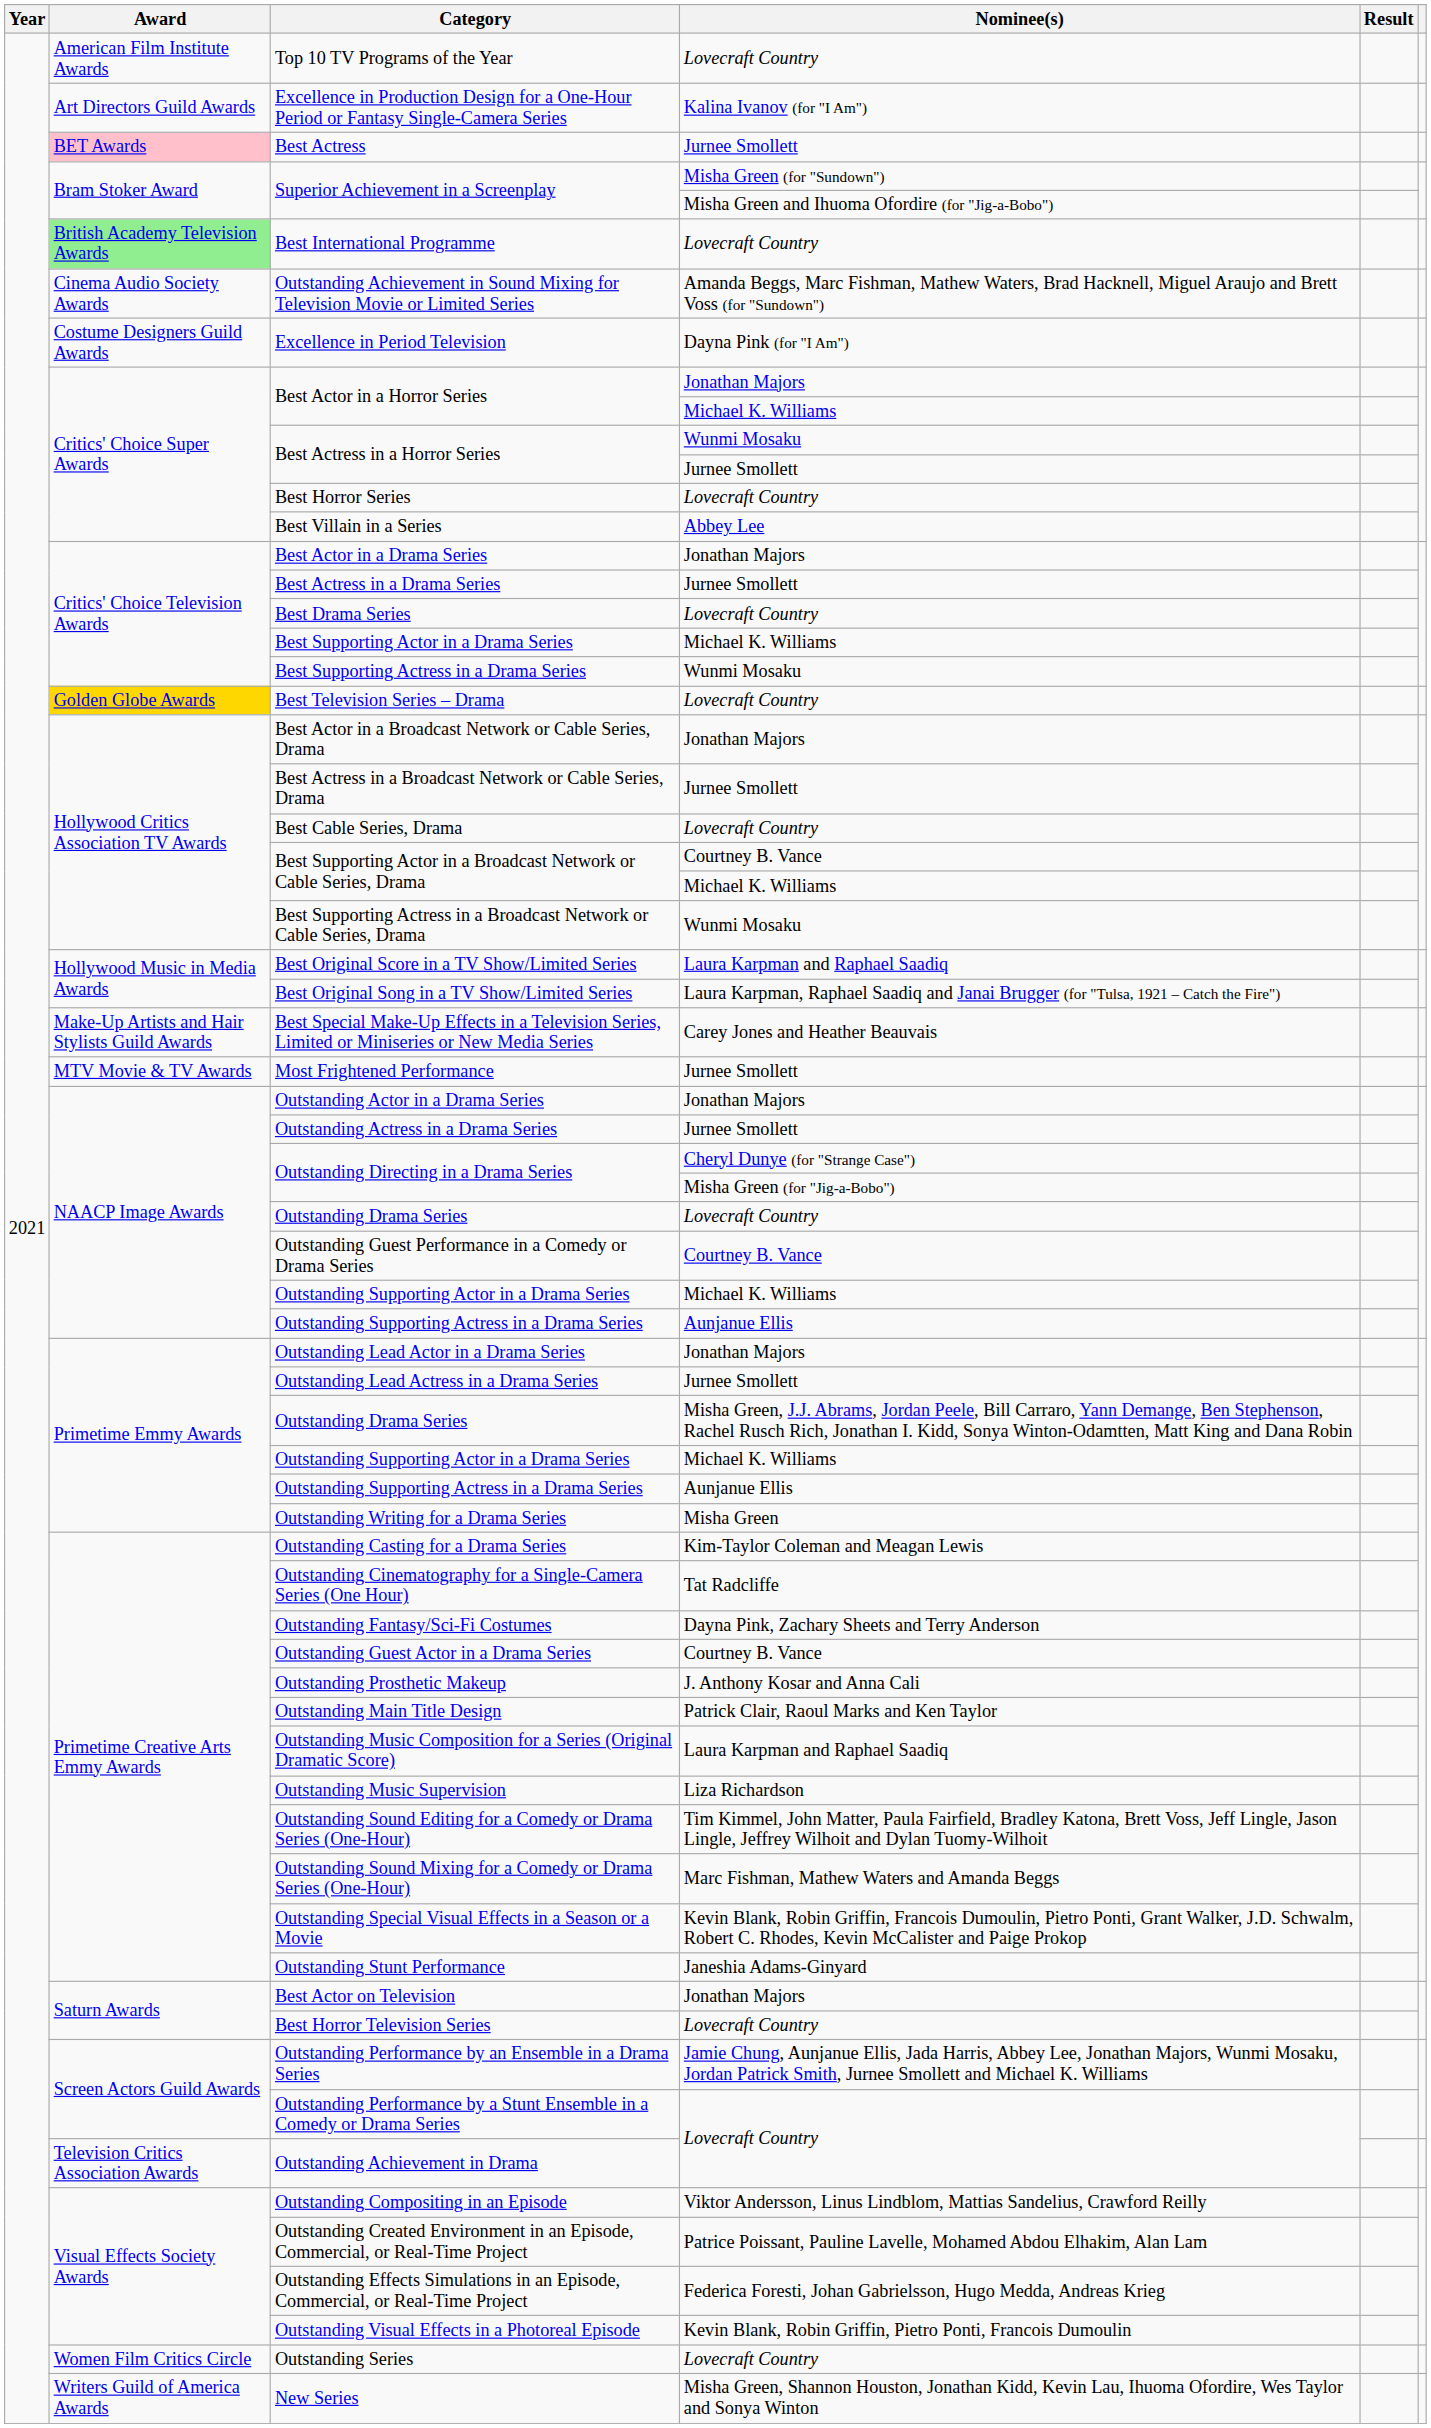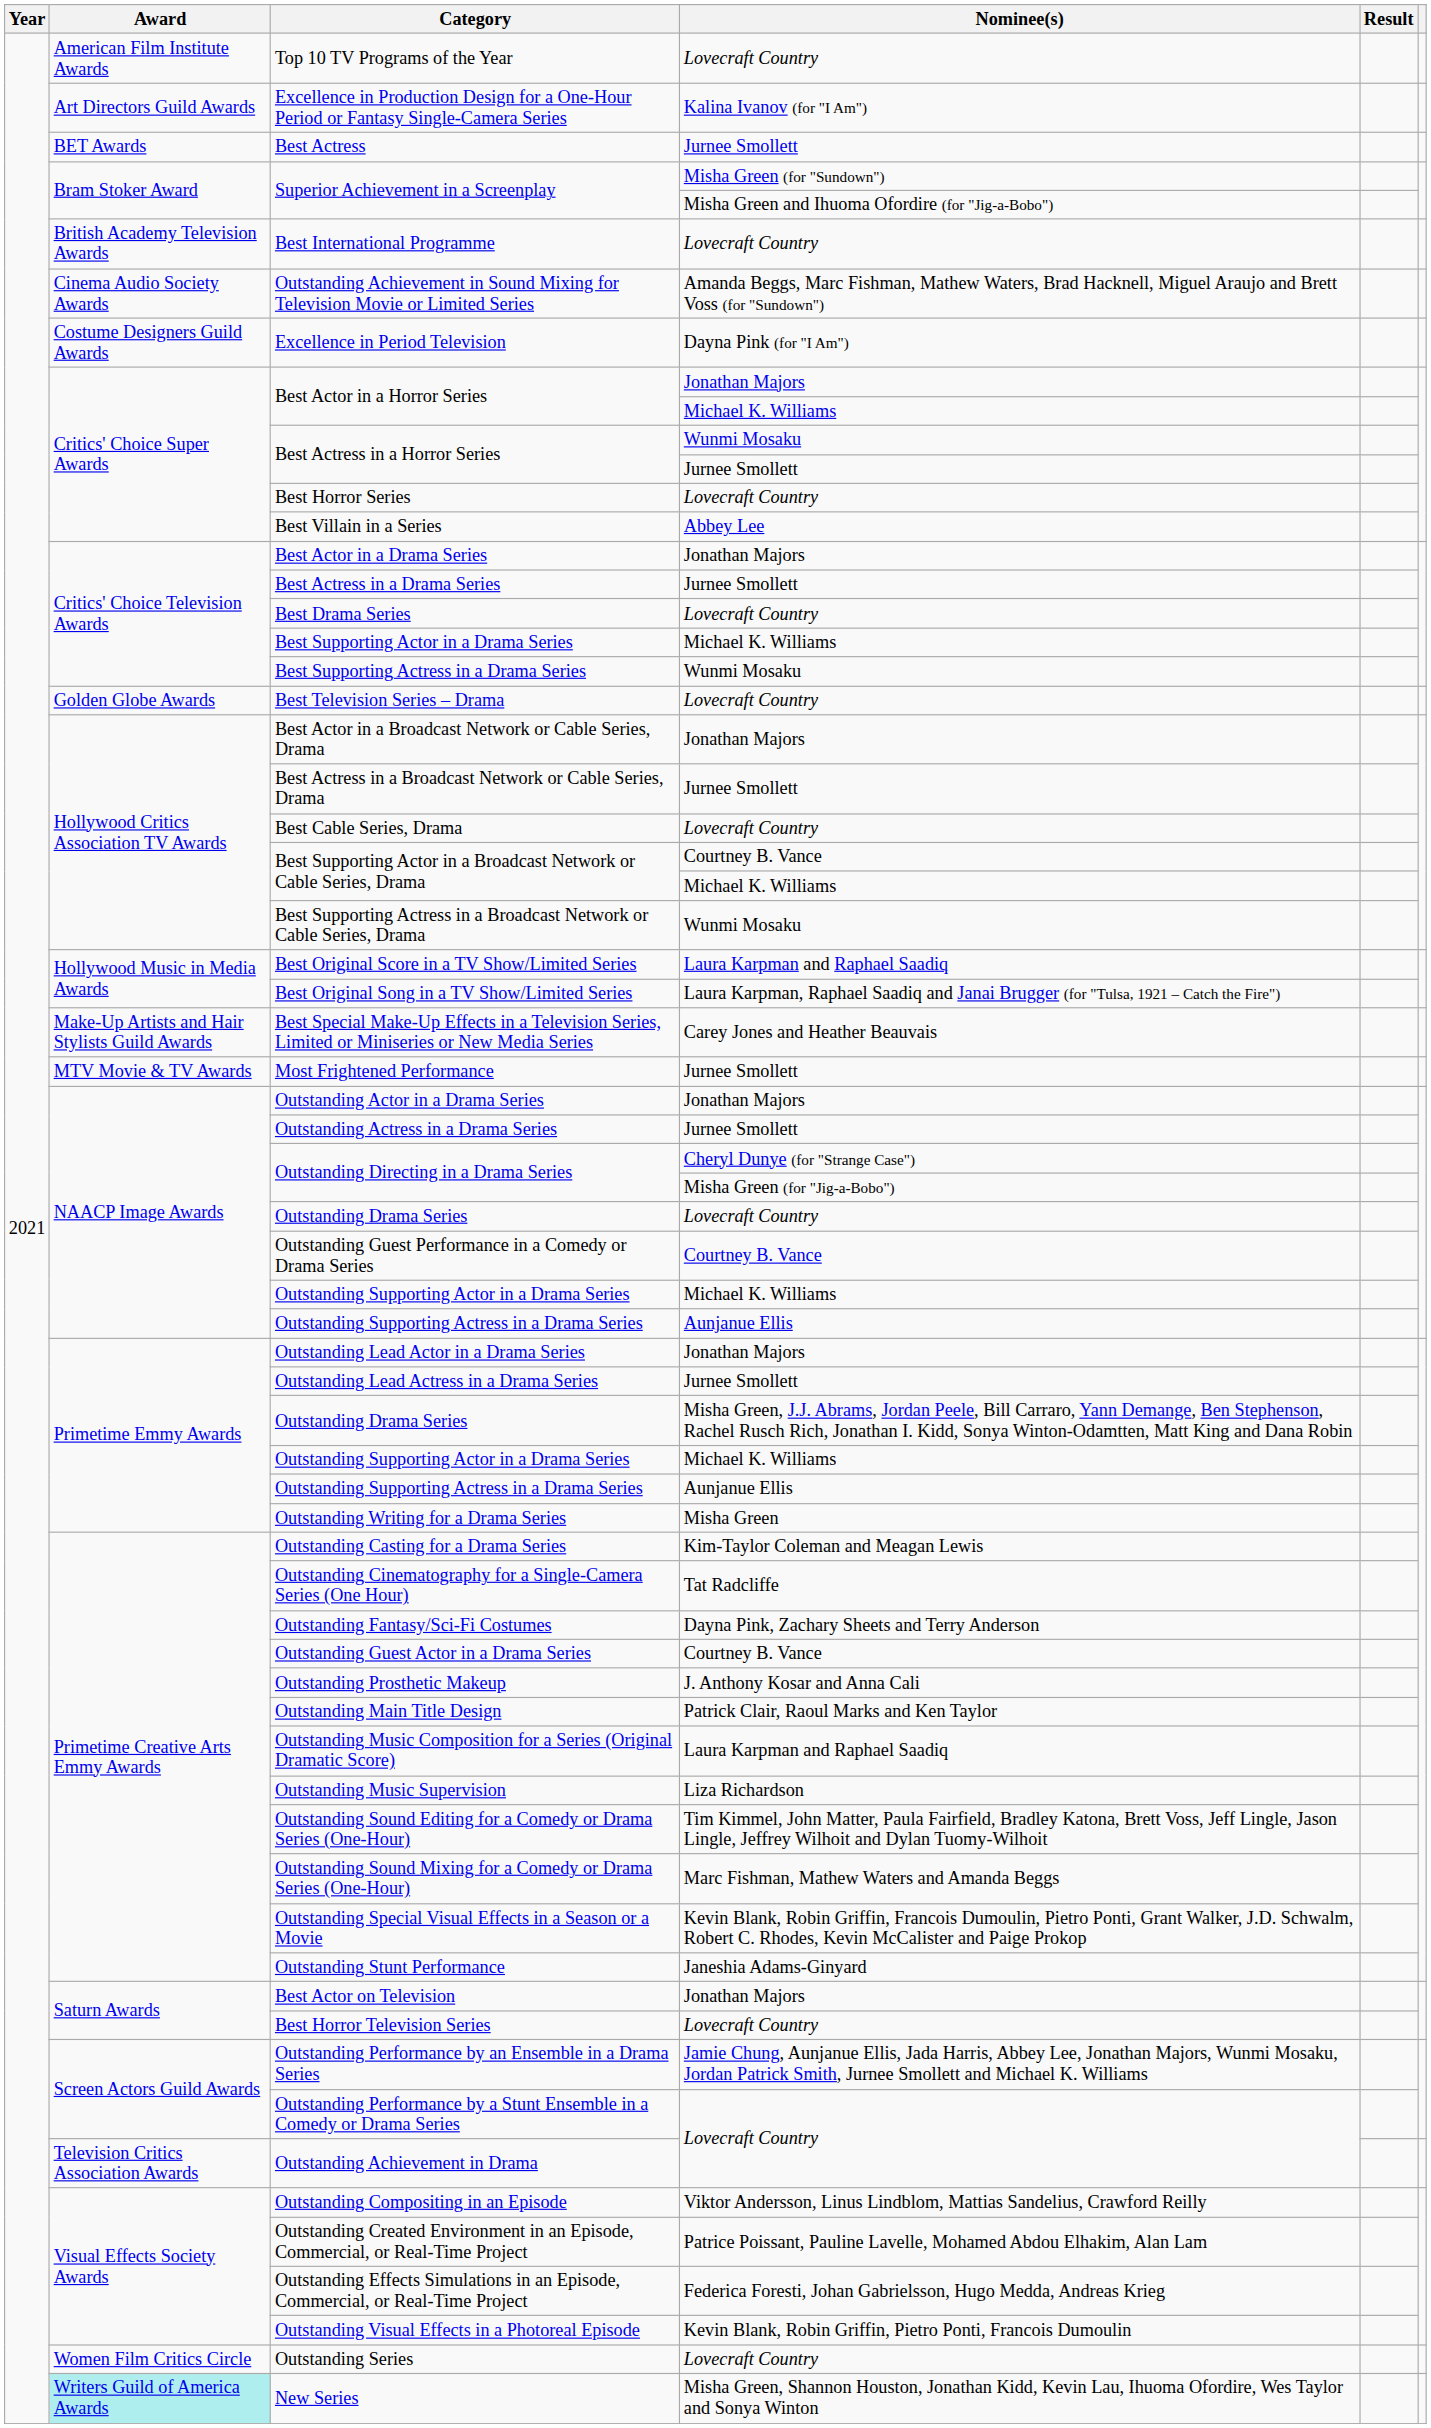(100, 146) pink background -> (100, 146) no background
(155, 243) lightgreen background -> (155, 243) no background
(134, 700) gold background -> (134, 700) no background
(147, 2398) no background -> (147, 2398) paleturquoise background
